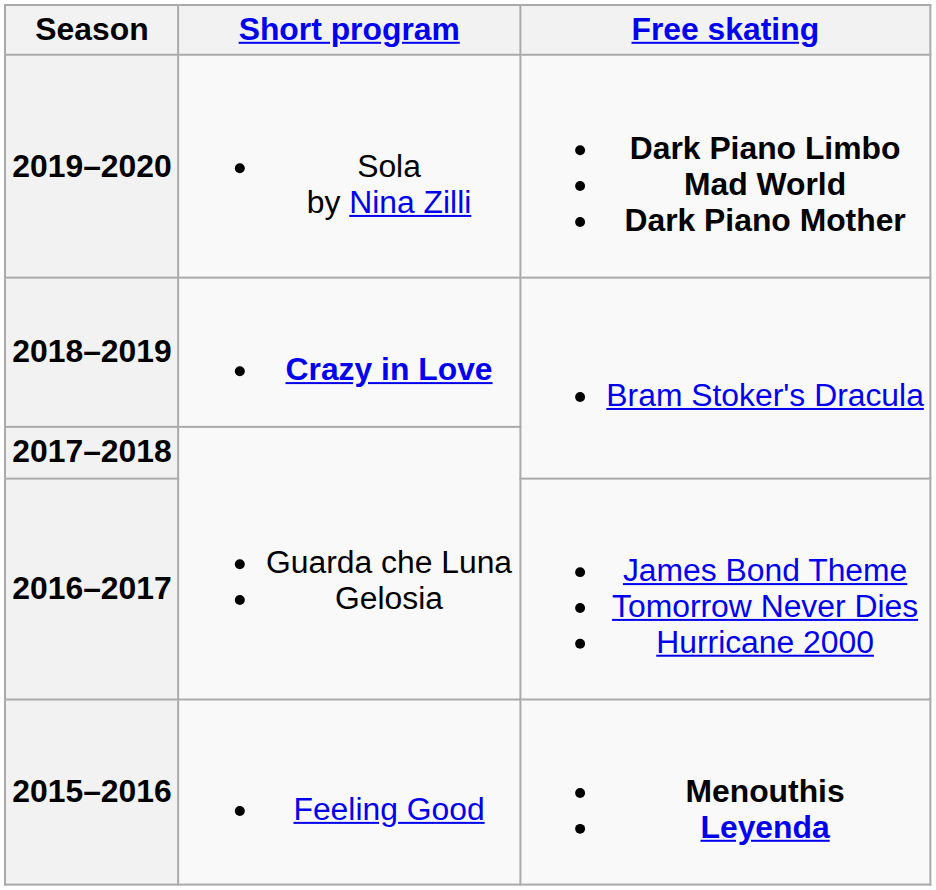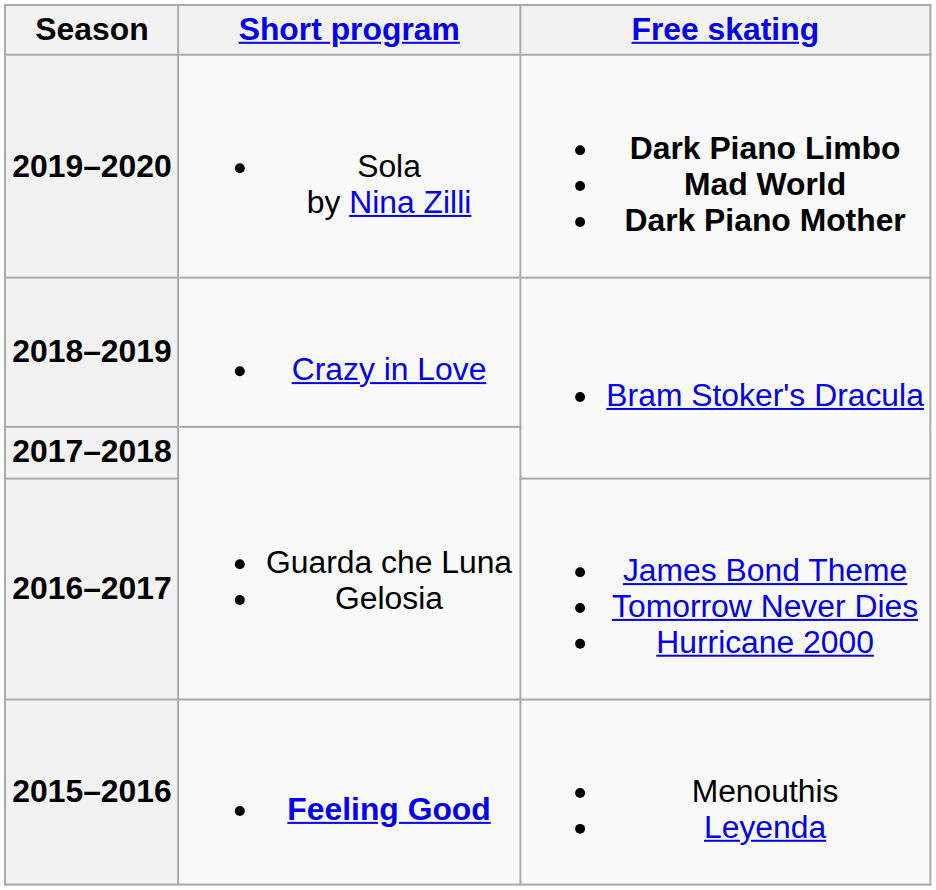(349, 370) bold -> (349, 370) normal
(349, 810) normal -> (349, 810) bold
(725, 810) bold -> (725, 810) normal
